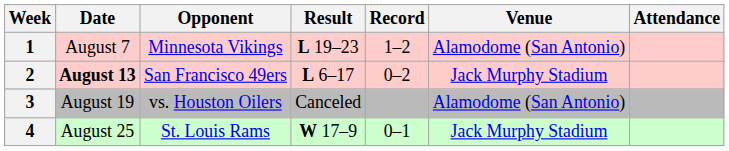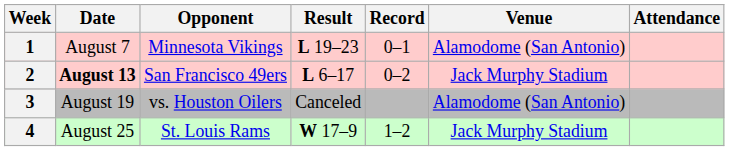(397, 46) 1–2 -> (397, 46) 0–1
(397, 131) 0–1 -> (397, 131) 1–2
